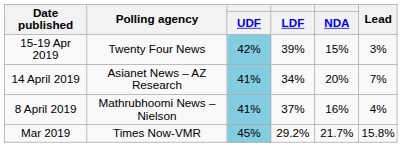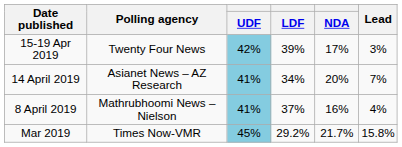(337, 49) 15% -> (337, 49) 17%
